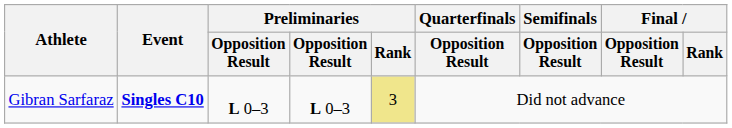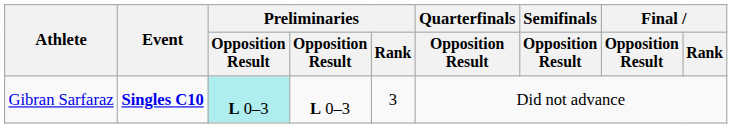(248, 109) no background -> (248, 109) paleturquoise background
(393, 99) khaki background -> (393, 99) no background
